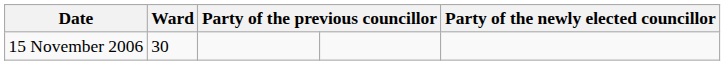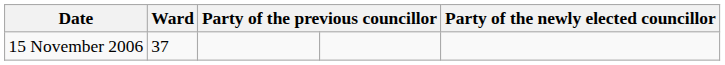(160, 45) 30 -> (160, 45) 37
